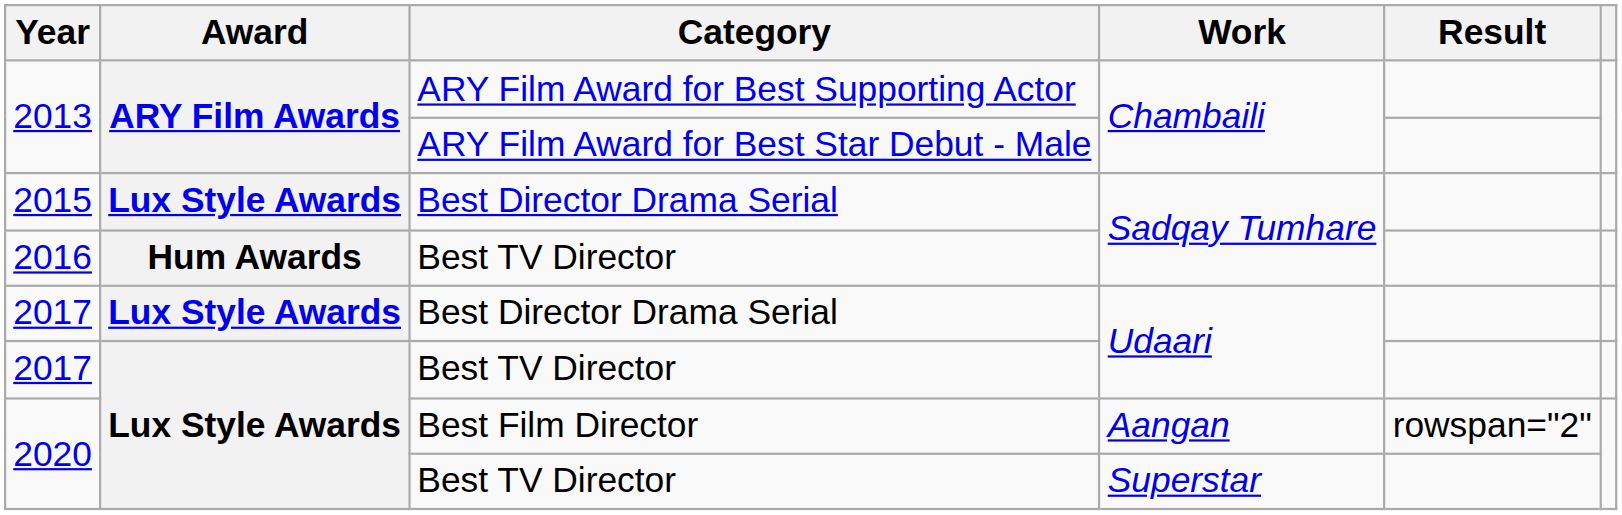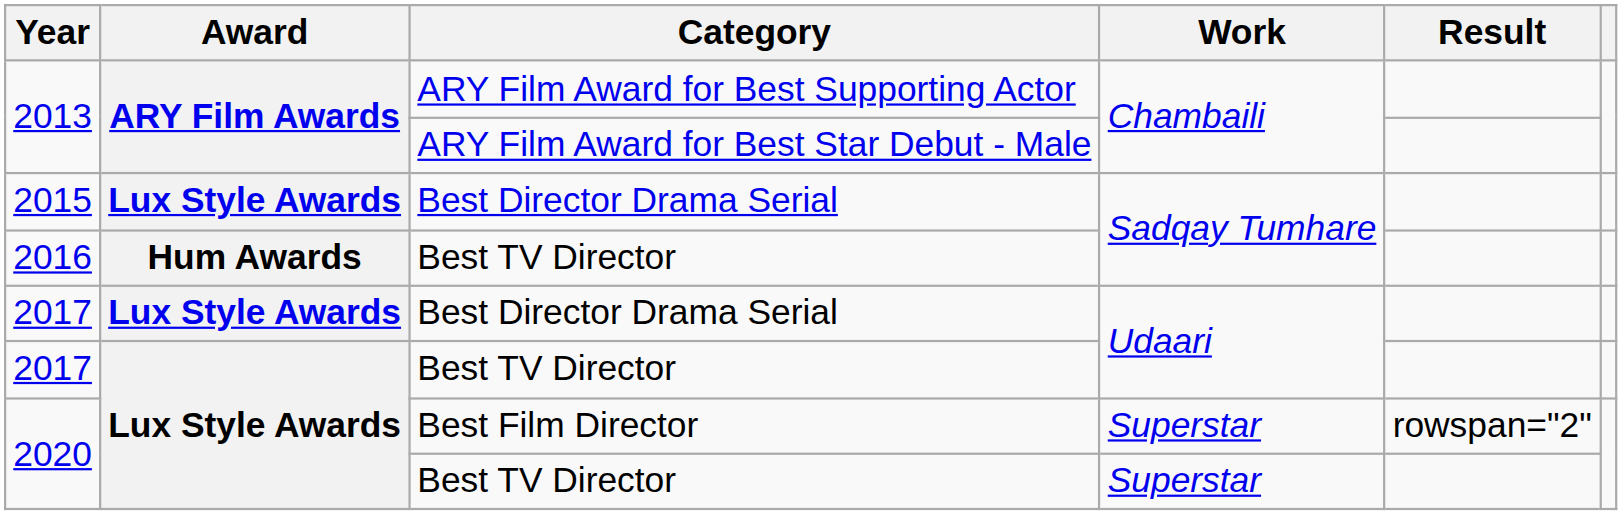(1169, 425) Aangan -> (1184, 425) Superstar
